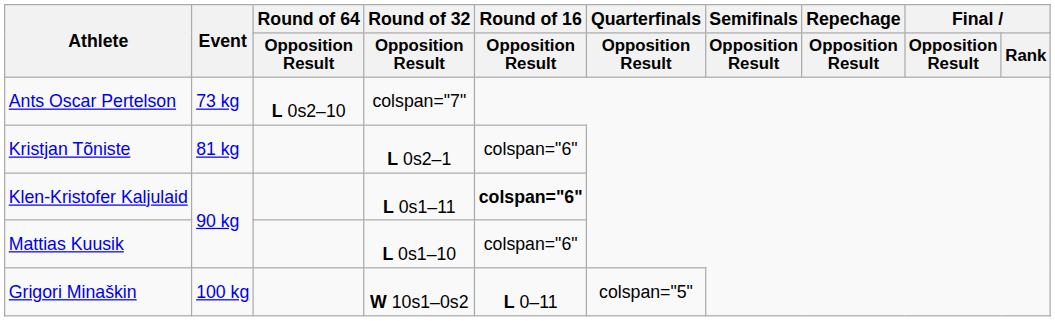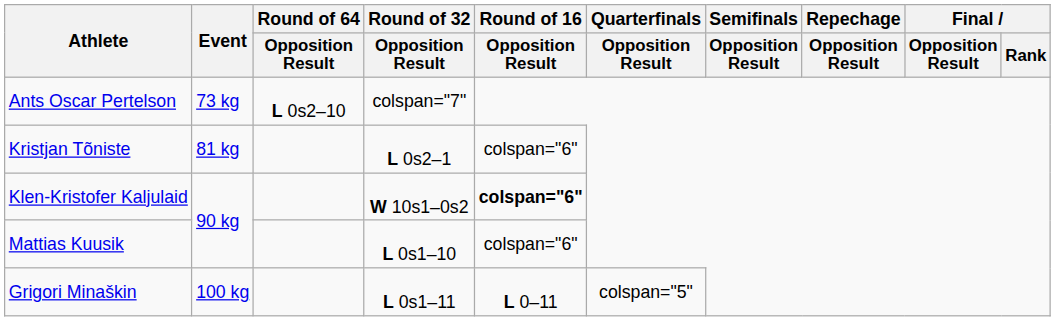(419, 207) L 0s1–11 -> (419, 207) W 10s1–0s2
(419, 302) W 10s1–0s2 -> (419, 302) L 0s1–11
